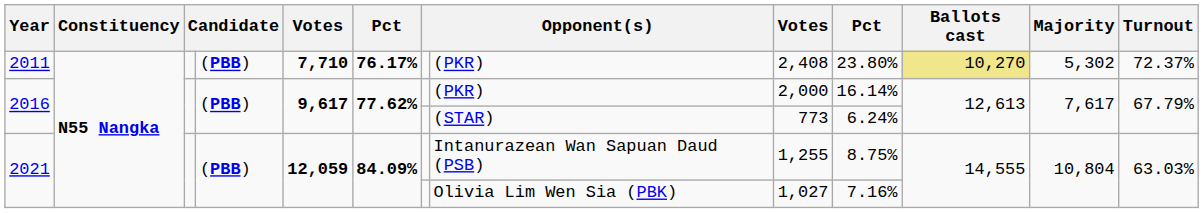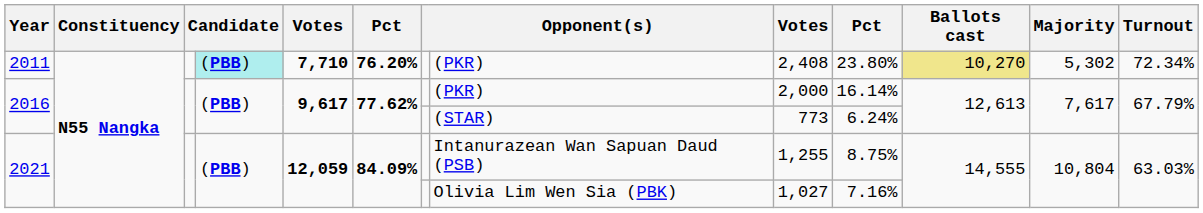(225, 65) no background -> (225, 65) paleturquoise background
(387, 65) 76.17% -> (387, 65) 76.20%
(1163, 65) 72.37% -> (1163, 65) 72.34%
